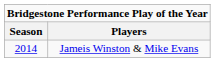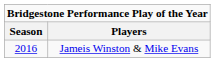(26, 48) 2014 -> (26, 48) 2016
